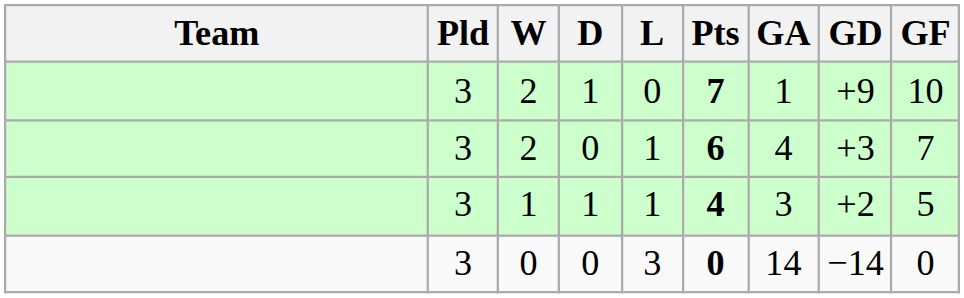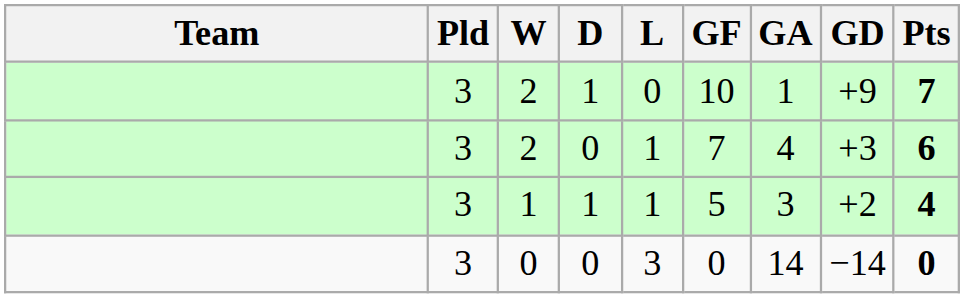columns swapped: (926, 33) <-> (716, 33)
